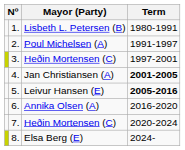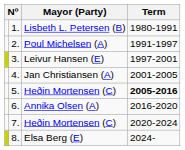(70, 59) Heðin Mortensen (C) -> (64, 59) Leivur Hansen (E)
(154, 75) bold -> (154, 75) normal
(64, 91) Leivur Hansen (E) -> (70, 91) Heðin Mortensen (C)
